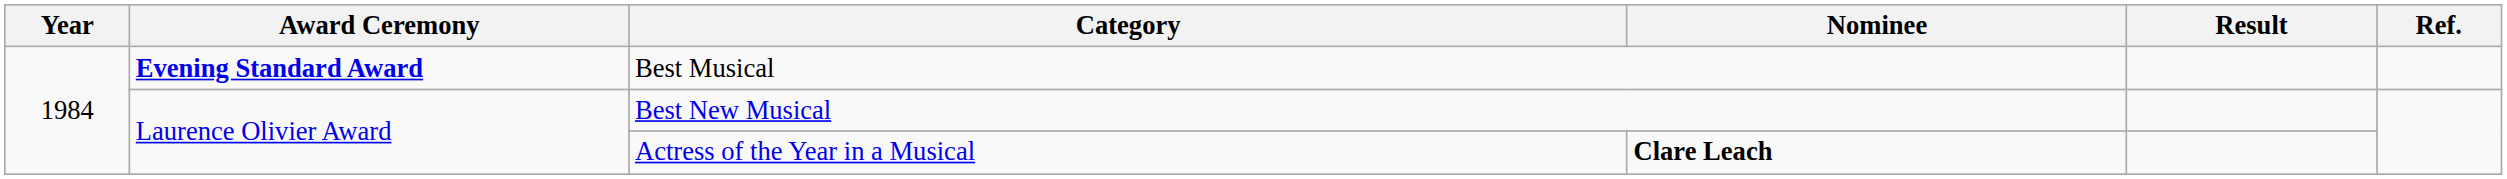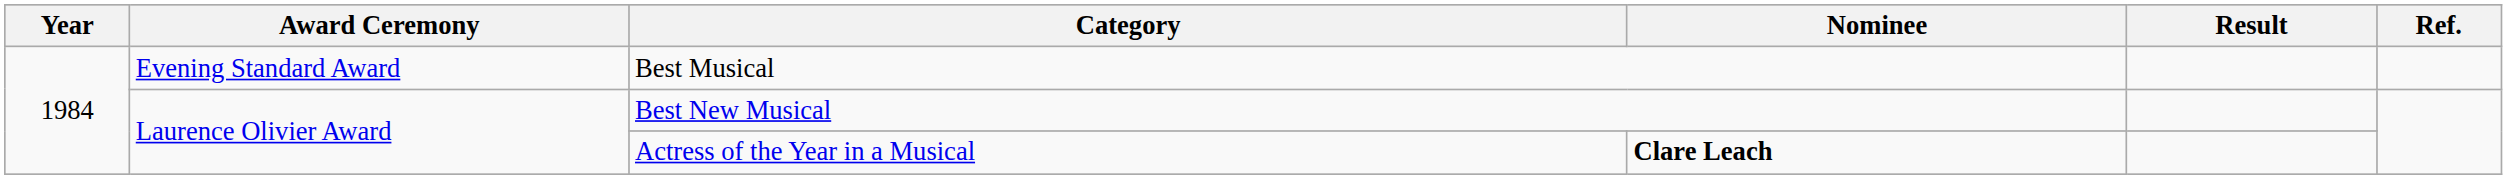(279, 67) bold -> (268, 67) normal
